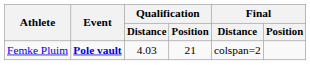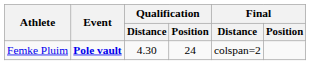(147, 50) 4.03 -> (147, 50) 4.30
(190, 50) 21 -> (190, 50) 24
